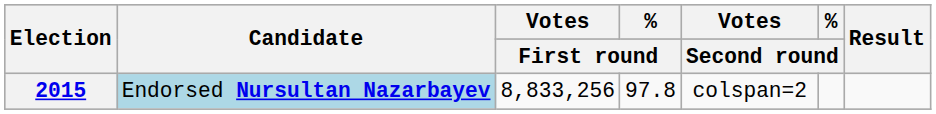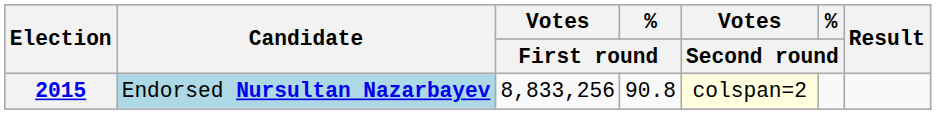(651, 91) 97.8 -> (651, 91) 90.8
(750, 91) no background -> (750, 91) lightyellow background
